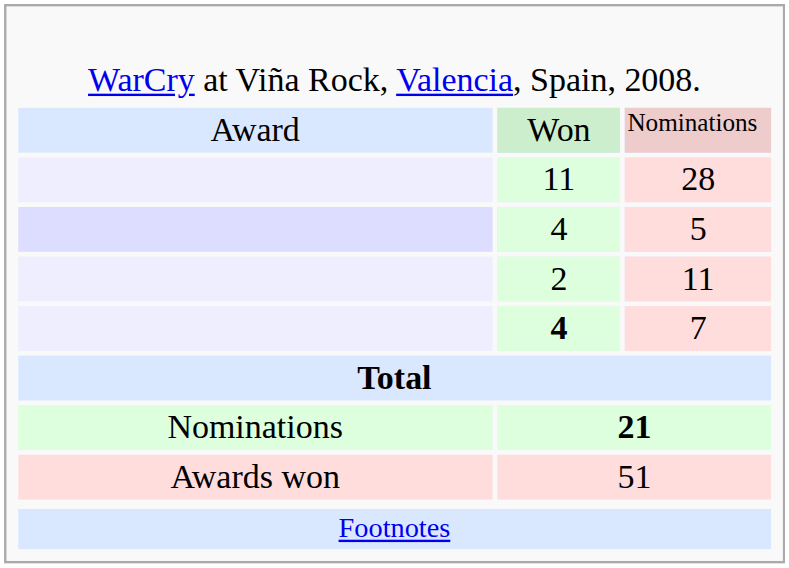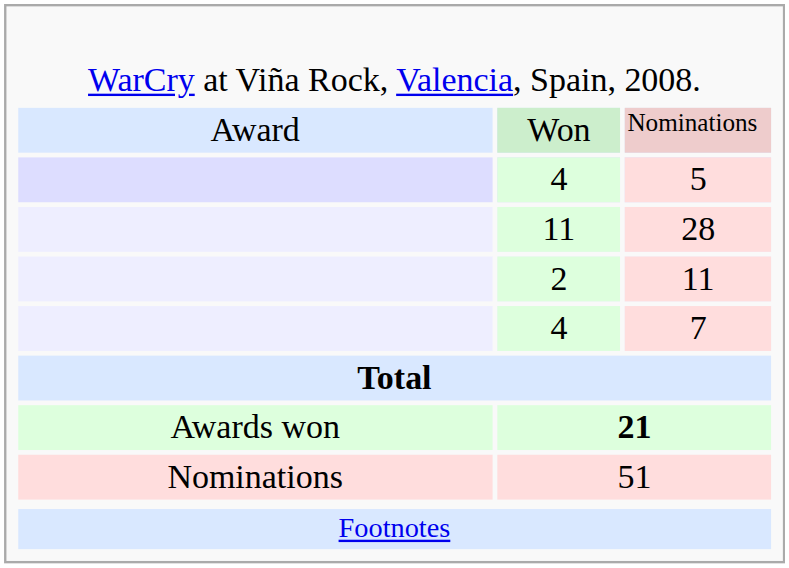rows swapped: (698, 178) <-> (698, 228)
(559, 327) bold -> (559, 327) normal
(255, 426) Nominations -> (255, 426) Awards won
(255, 476) Awards won -> (255, 476) Nominations
